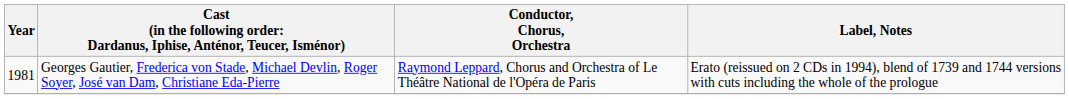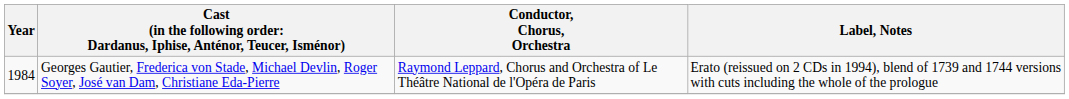(21, 75) 1981 -> (21, 75) 1984
